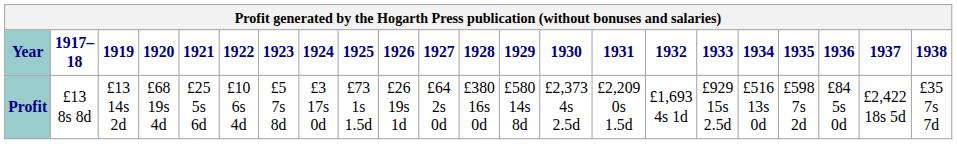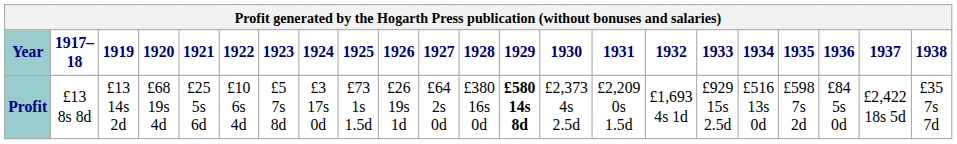(520, 107) normal -> (520, 107) bold
